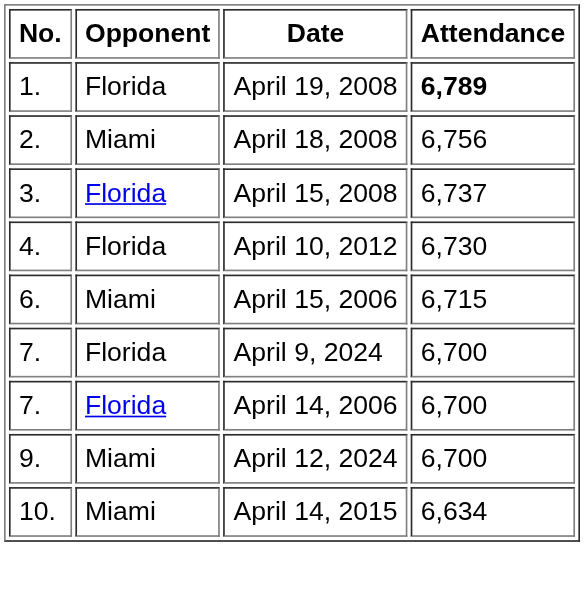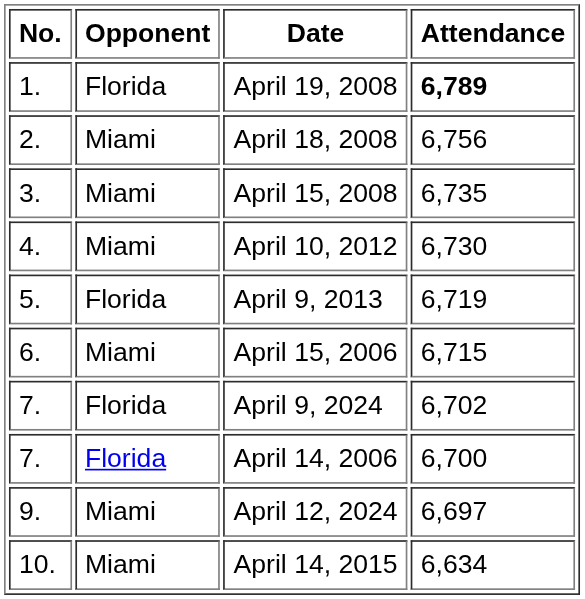(126, 192) Florida -> (120, 192) Miami
(454, 192) 6,737 -> (454, 192) 6,735
(126, 246) Florida -> (120, 246) Miami
+ row: (308, 299)
(454, 352) 6,700 -> (454, 405) 6,702
(454, 458) 6,700 -> (454, 511) 6,697
